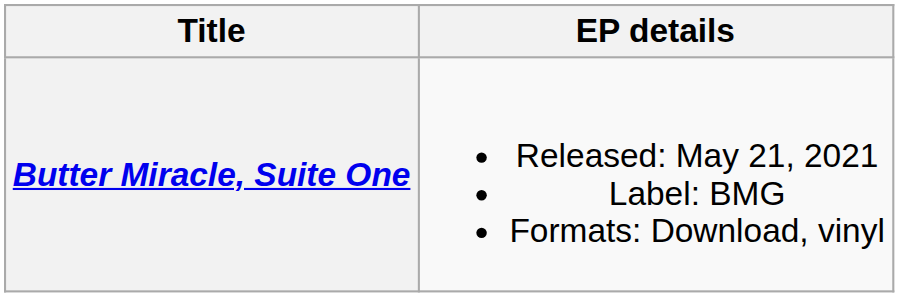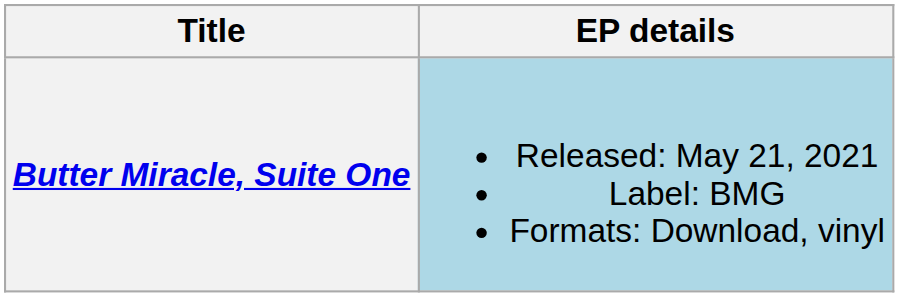(655, 193) no background -> (655, 193) lightblue background
